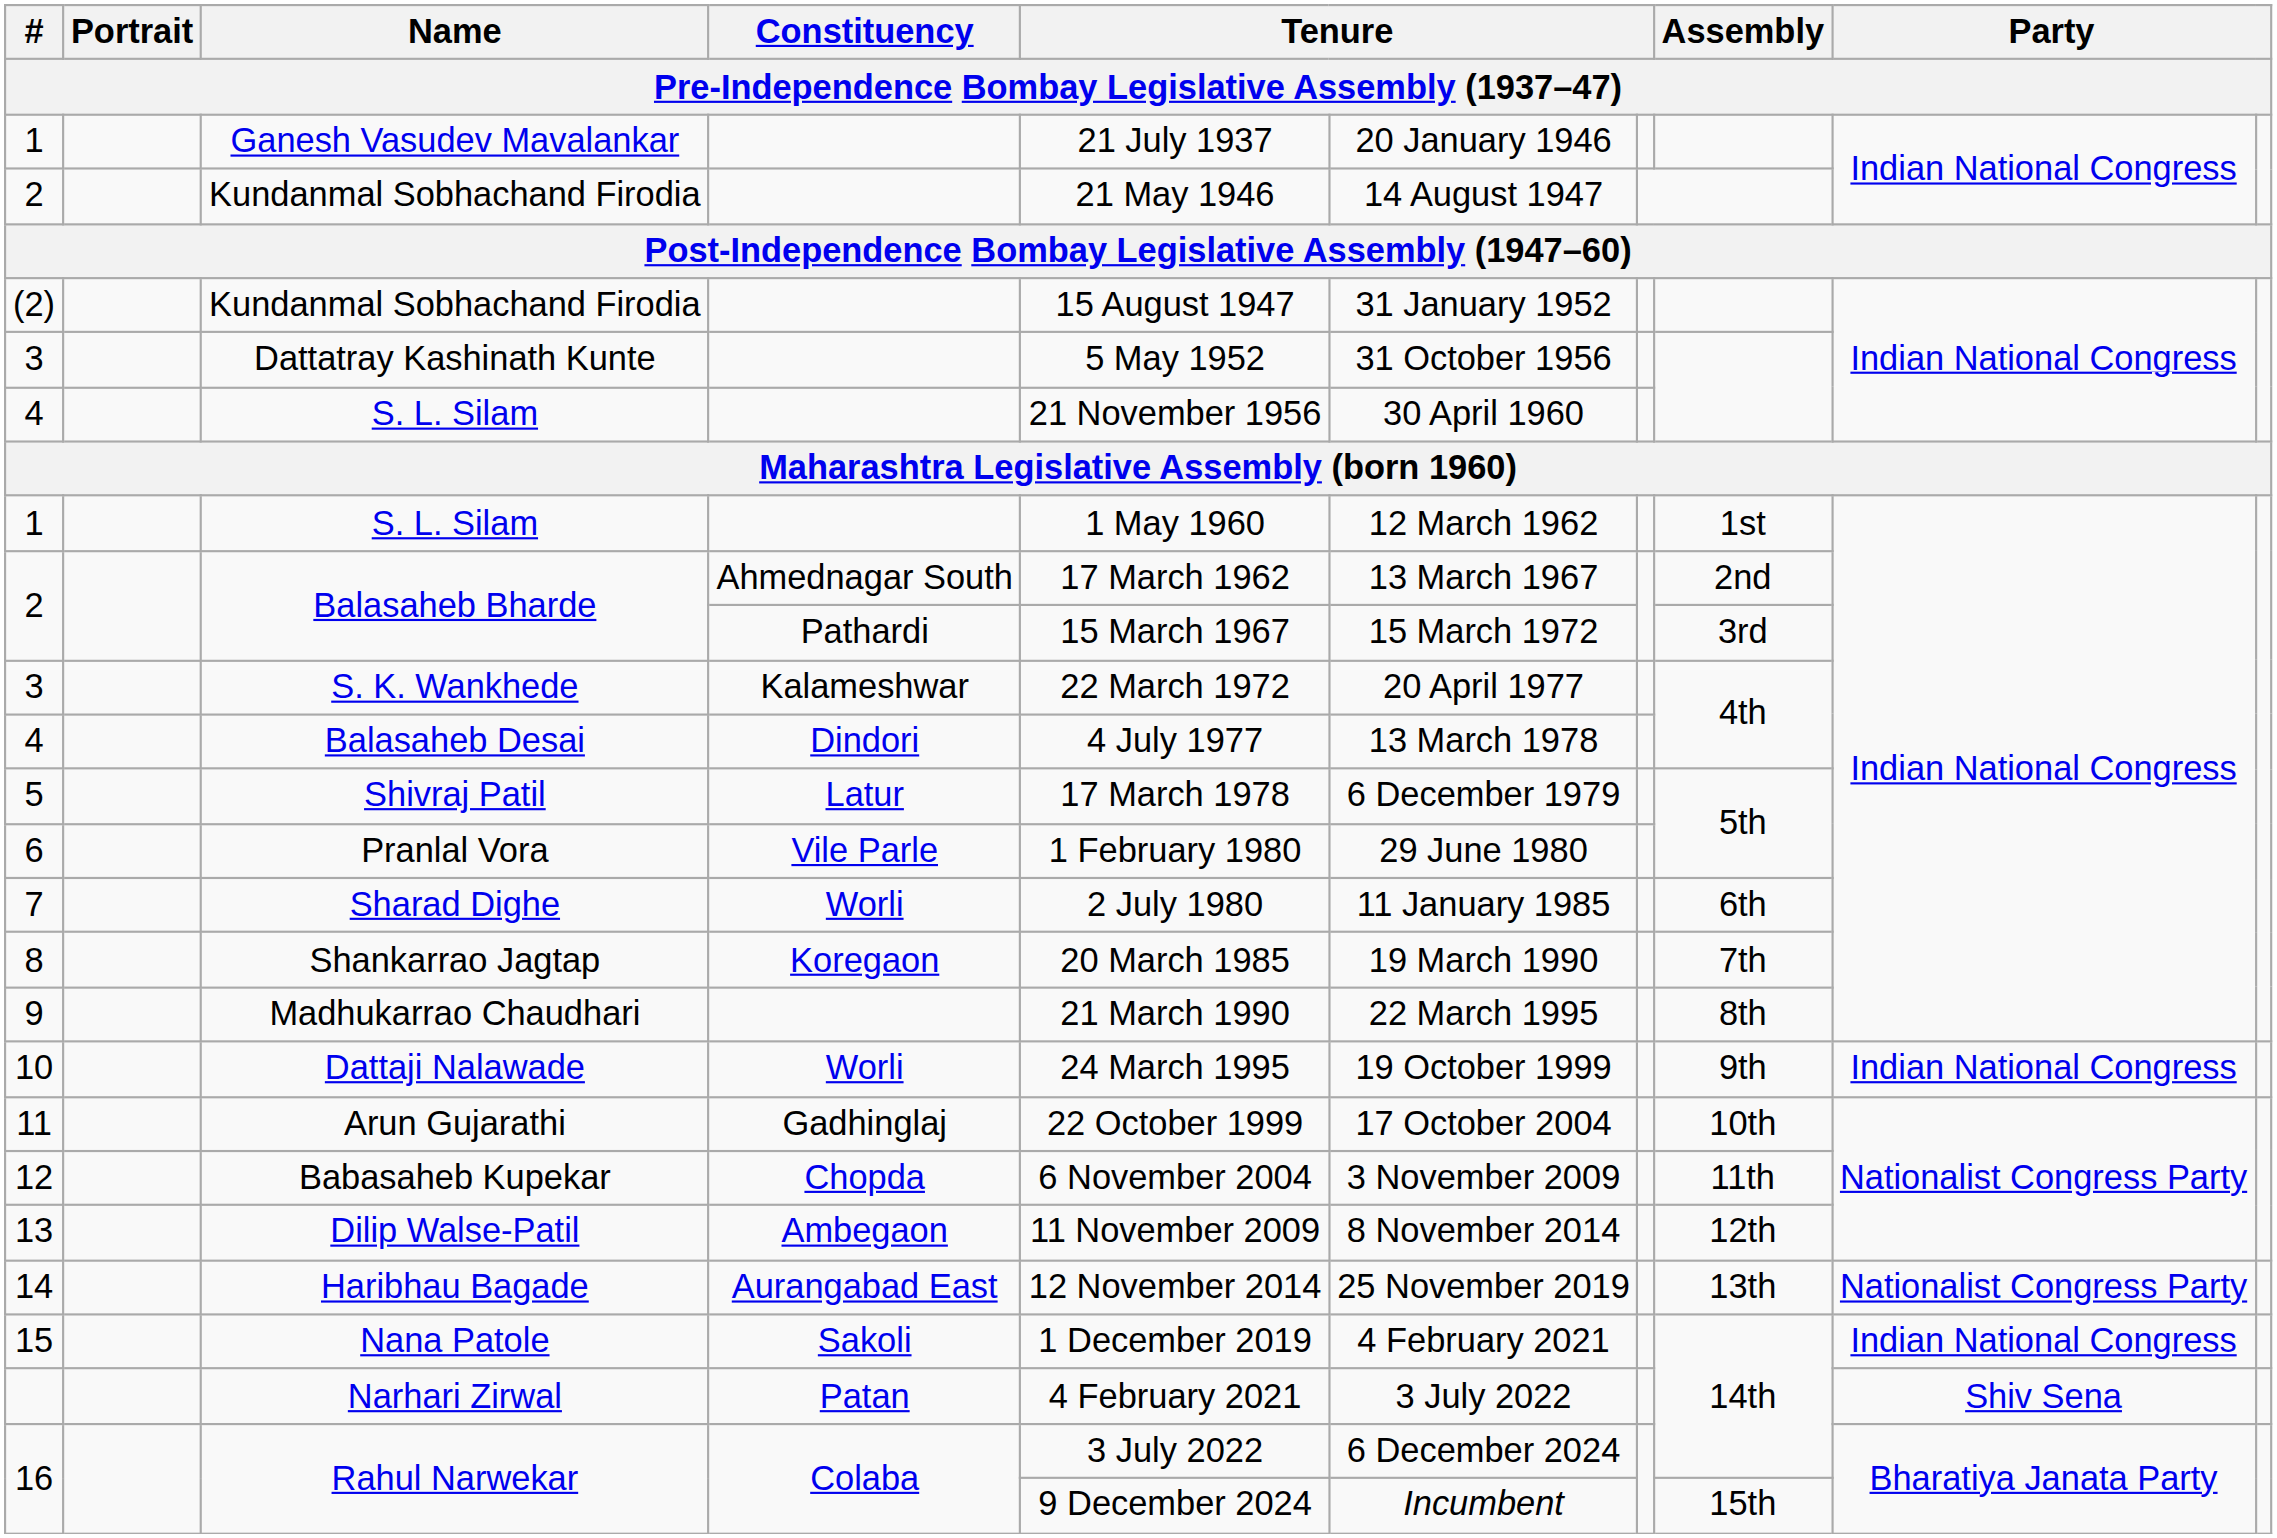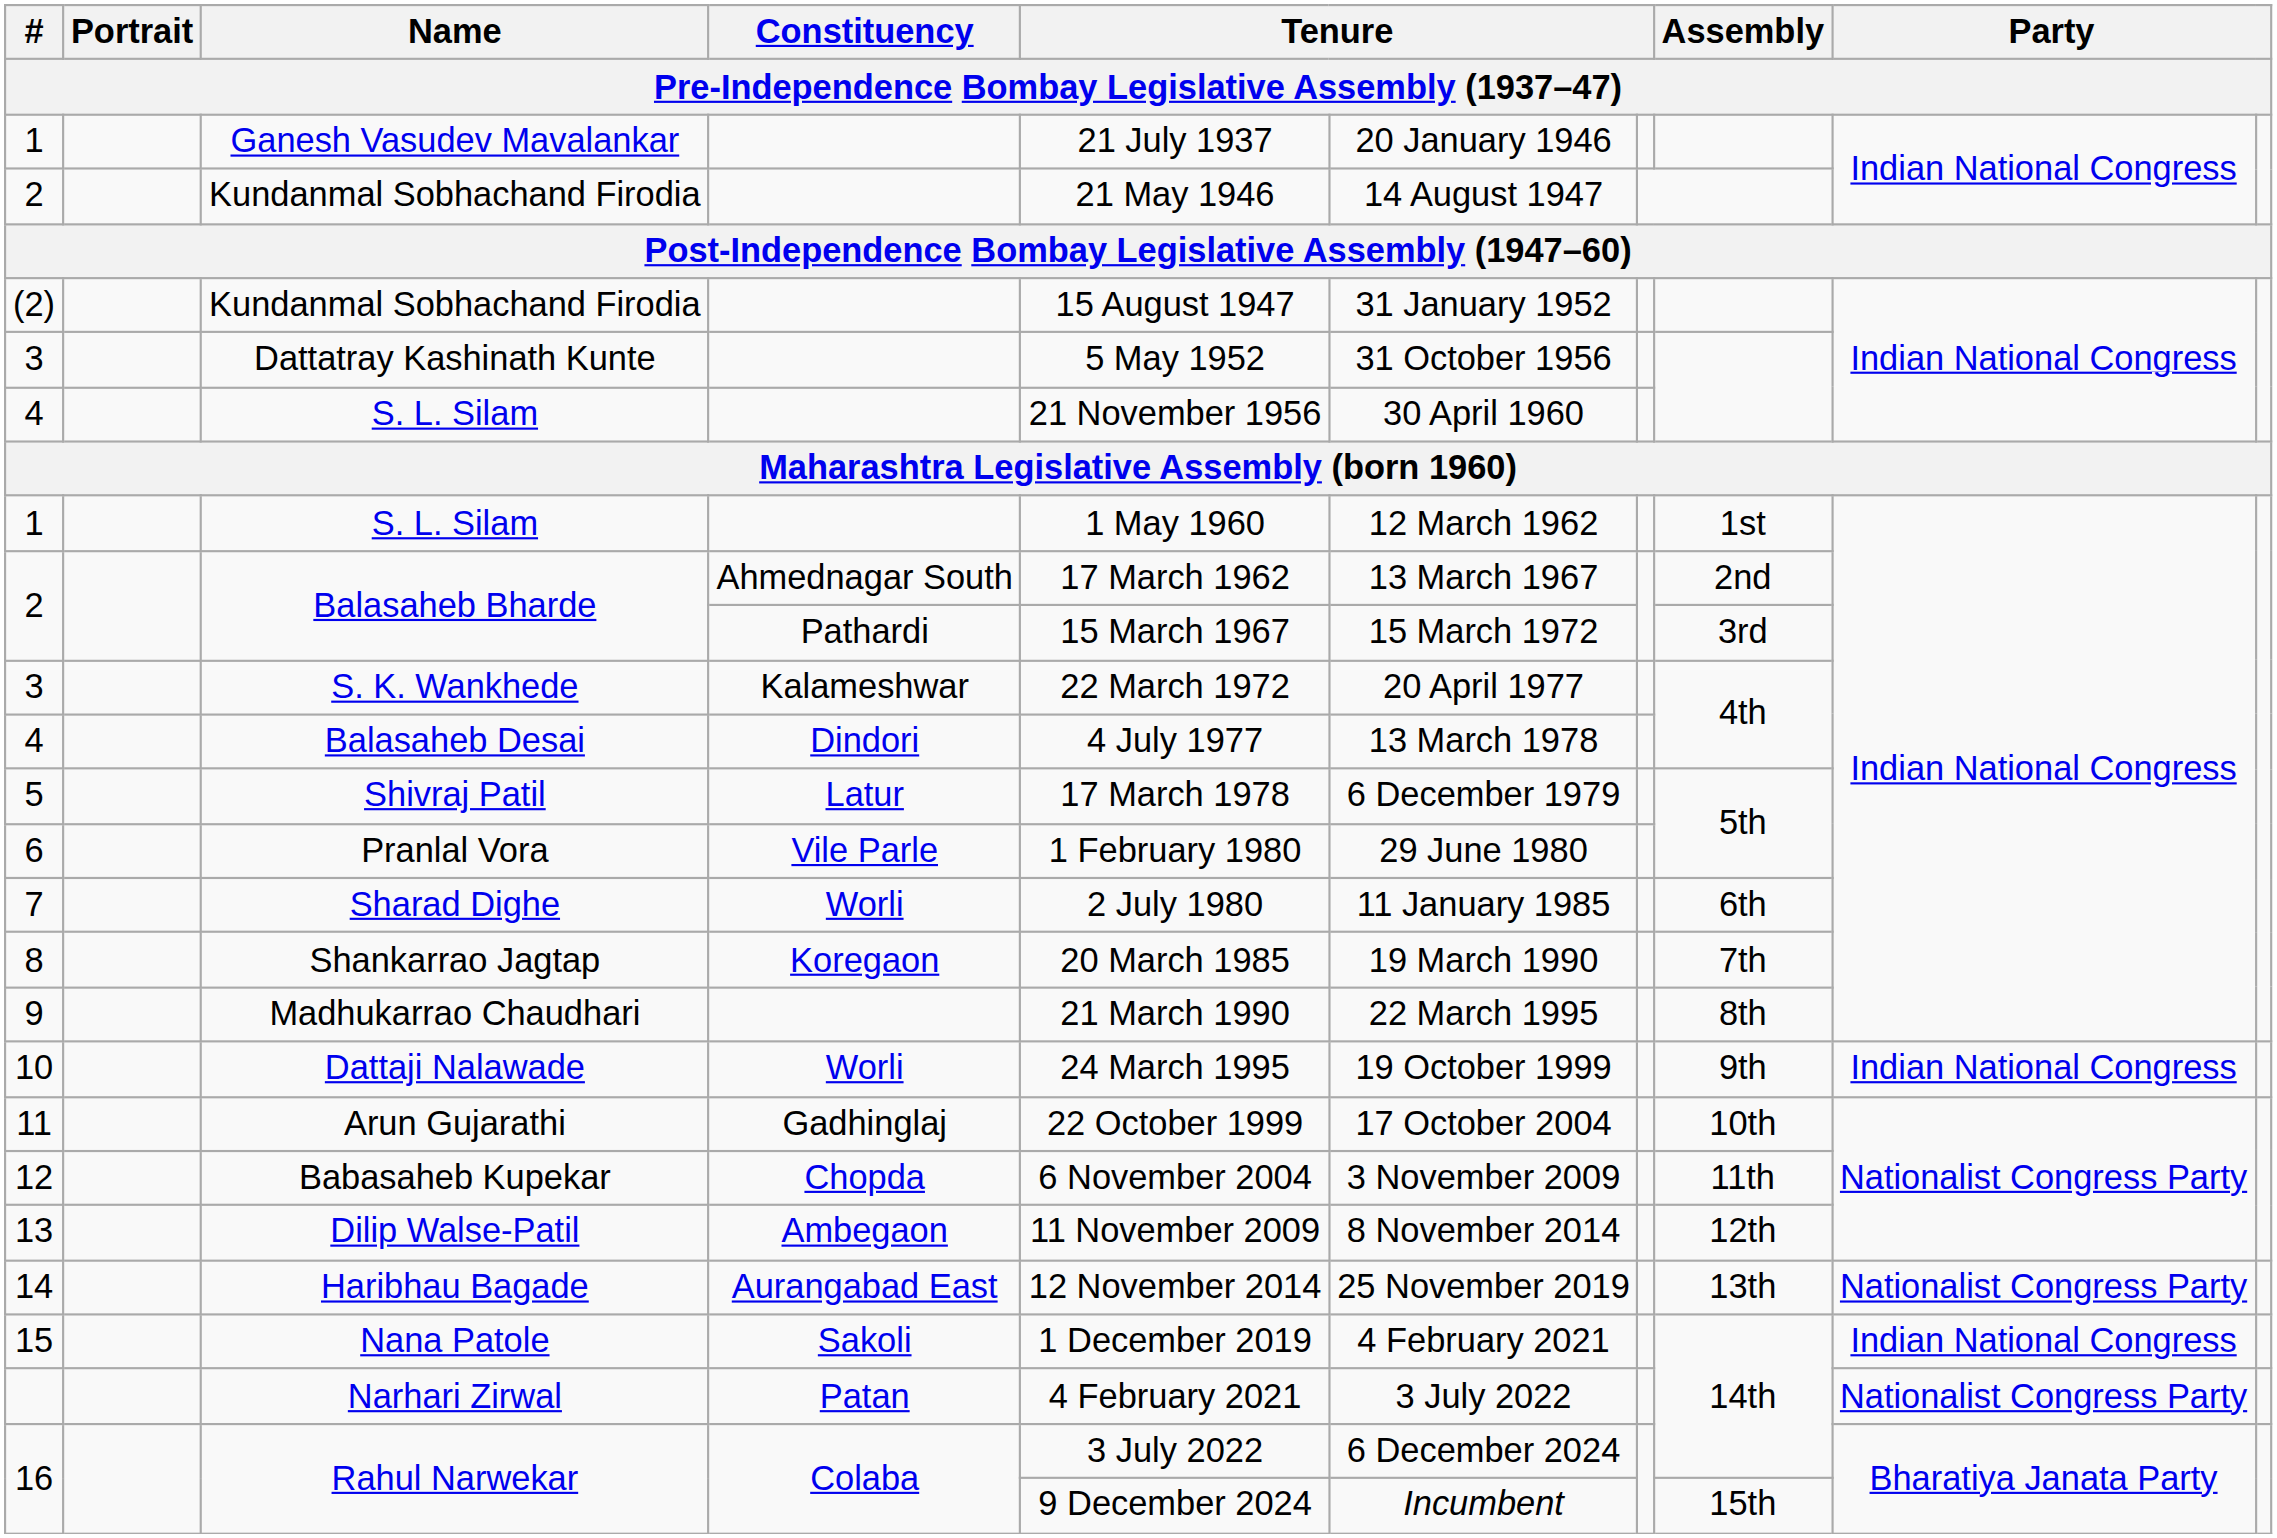(2044, 1395) Shiv Sena -> (2044, 1395) Nationalist Congress Party
